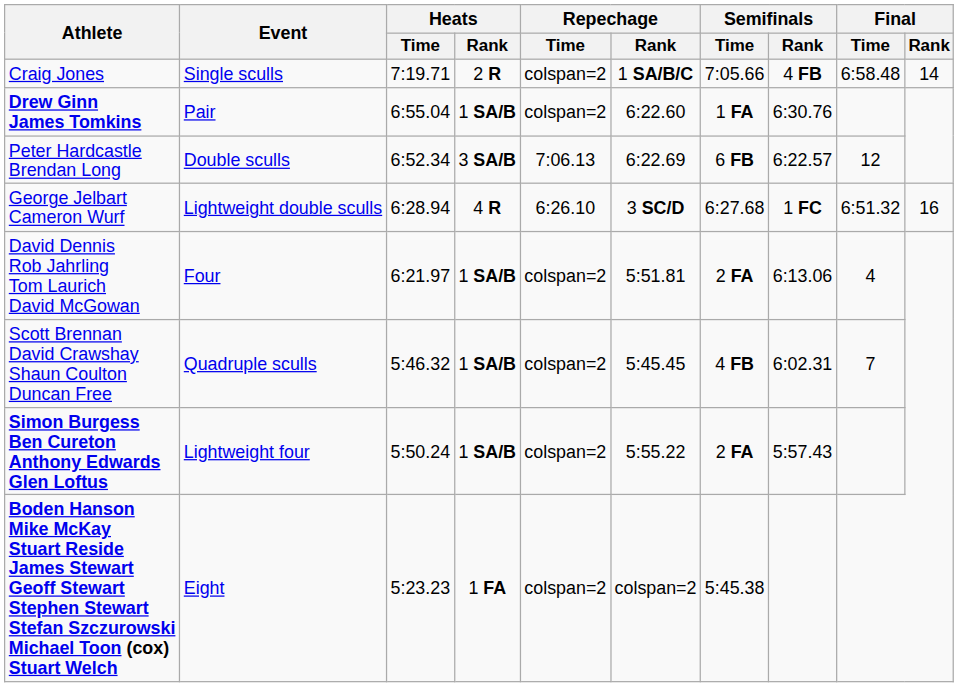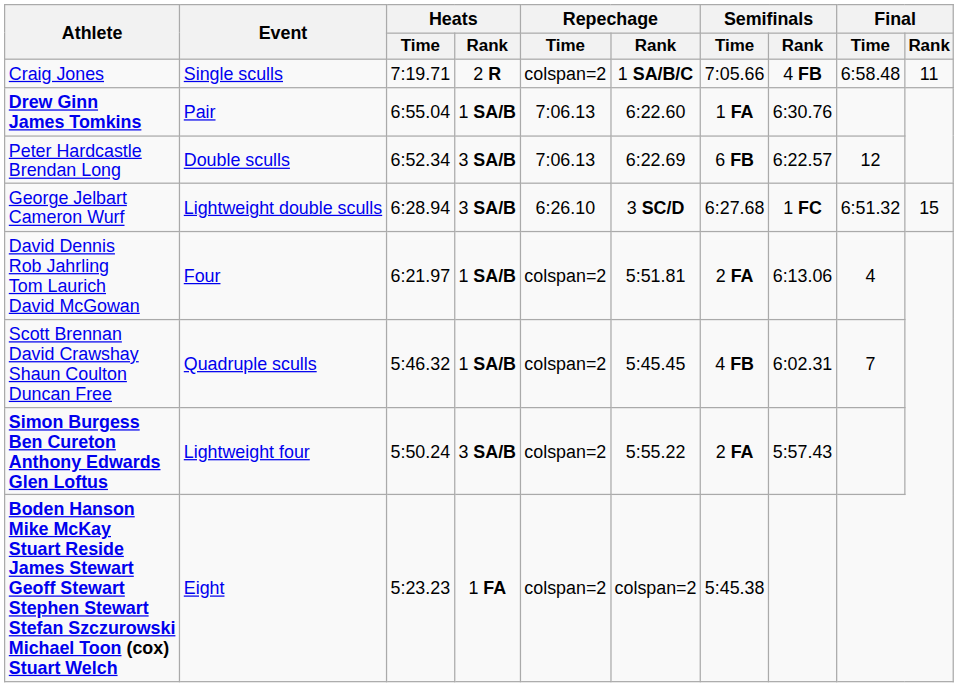(929, 74) 14 -> (929, 74) 11
(565, 112) colspan=2 -> (565, 112) 7:06.13
(487, 208) 4 R -> (487, 208) 3 SA/B
(929, 208) 16 -> (929, 208) 15
(487, 452) 1 SA/B -> (487, 452) 3 SA/B
